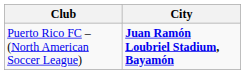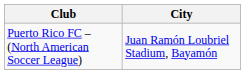(172, 46) bold -> (177, 46) normal
